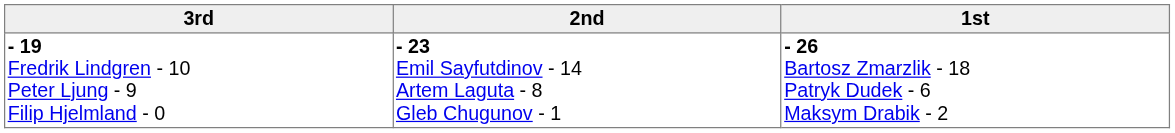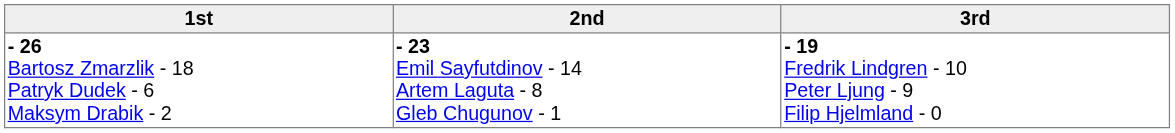columns swapped: (975, 18) <-> (199, 18)
